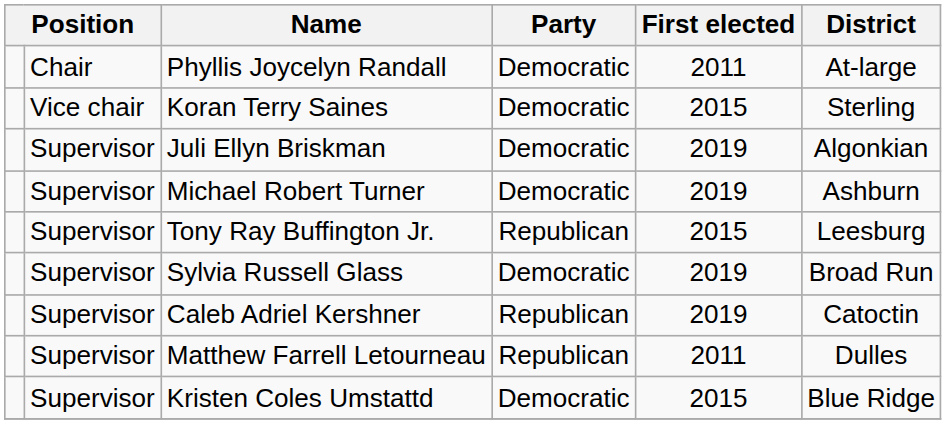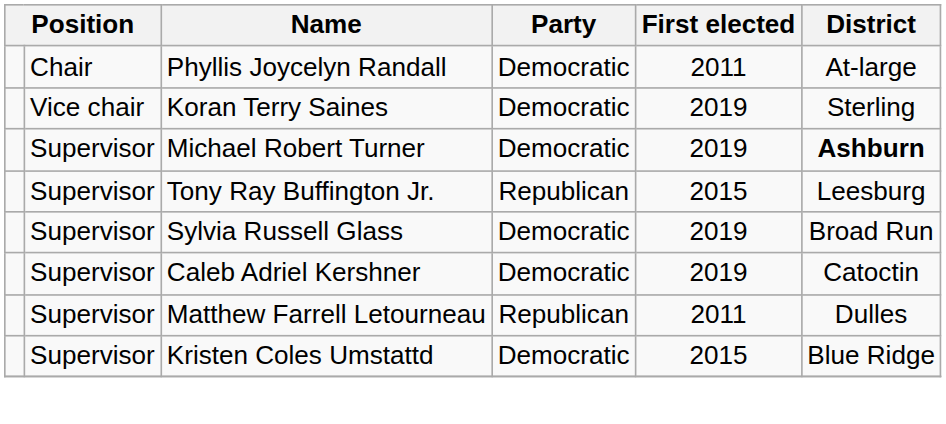(718, 107) 2015 -> (718, 107) 2019
- row: (276, 149)
(871, 190) normal -> (871, 149) bold
(564, 314) Republican -> (564, 273) Democratic
